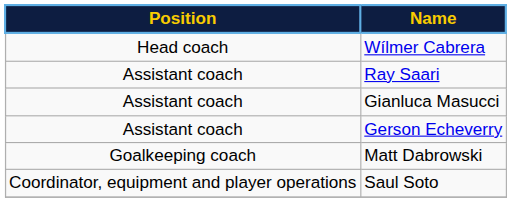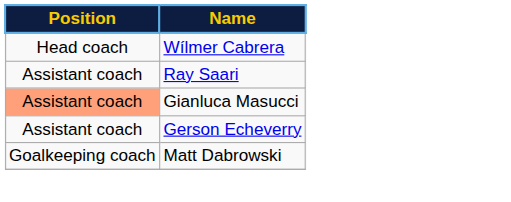(183, 101) no background -> (82, 101) lightsalmon background
- row: (401, 183)
